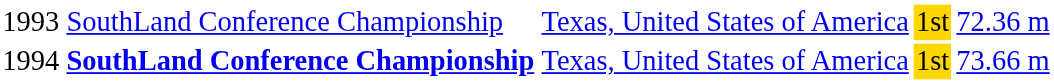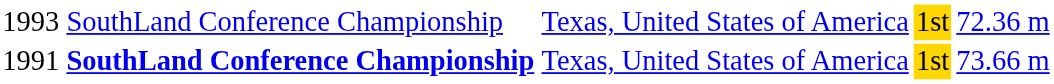(31, 61) 1994 -> (31, 61) 1991
